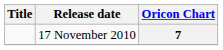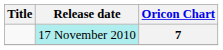(87, 34) no background -> (87, 34) paleturquoise background
